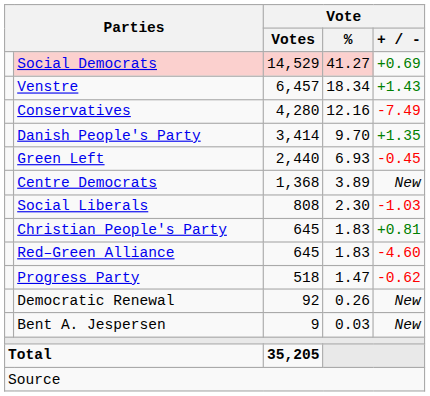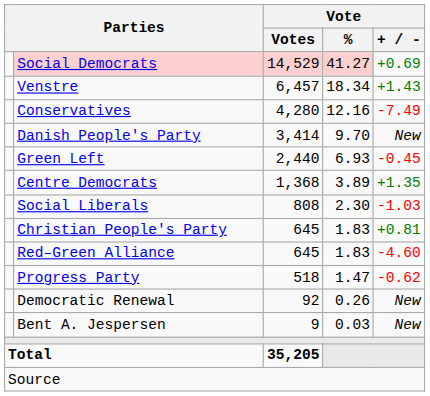(399, 135) +1.35 -> (408, 135) New
(408, 183) New -> (399, 183) +1.35
